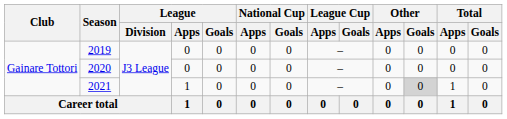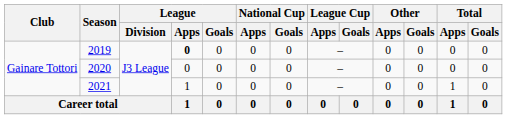(187, 50) normal -> (187, 50) bold
(420, 86) lightgrey background -> (420, 86) no background
